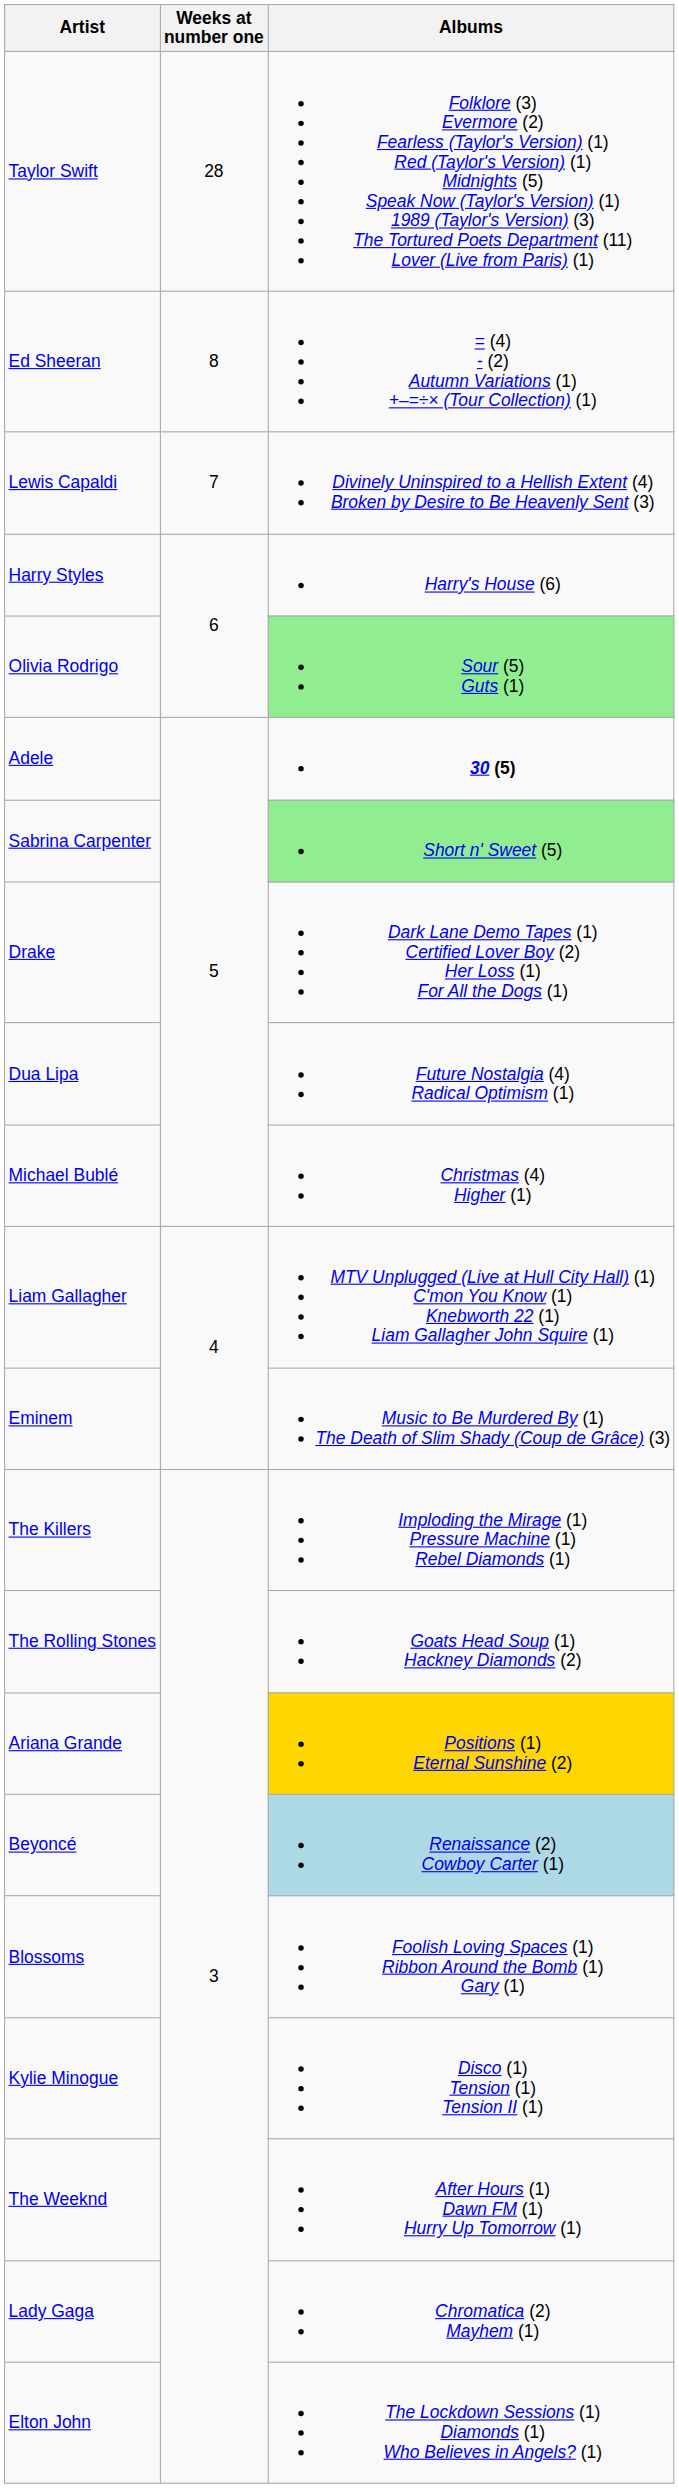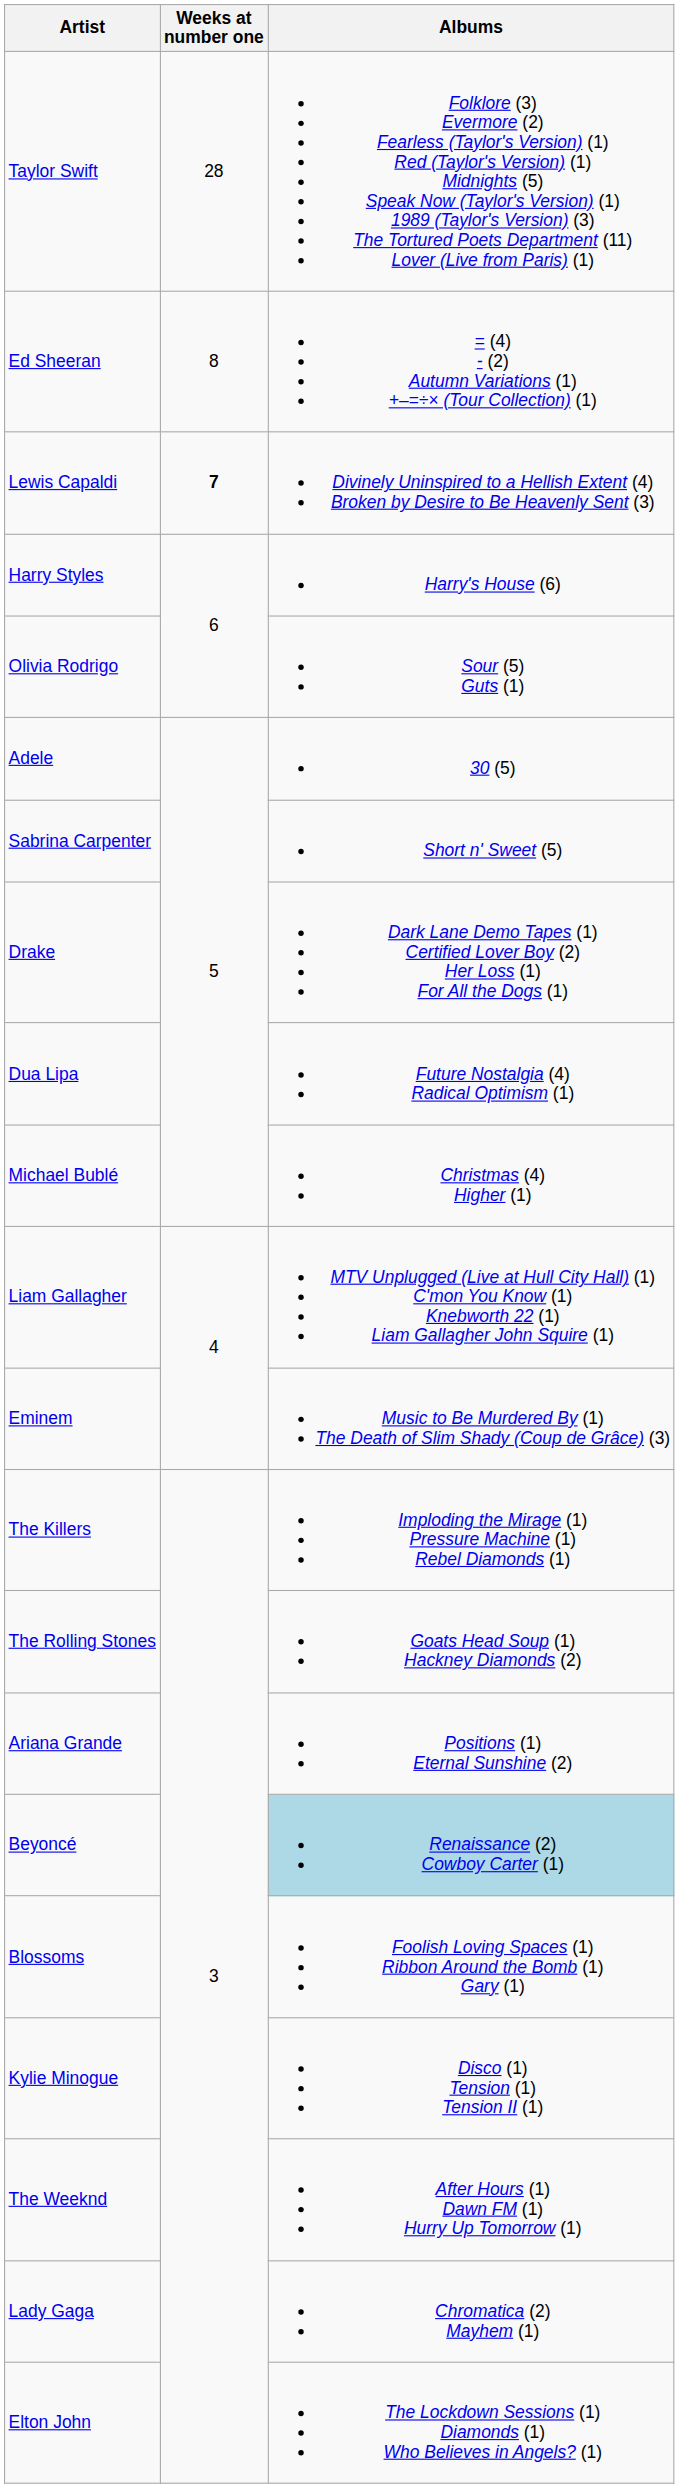(214, 482) normal -> (214, 482) bold
(471, 677) lightgreen background -> (471, 677) no background
(471, 769) bold -> (471, 769) normal
(471, 851) lightgreen background -> (471, 851) no background
(471, 1753) gold background -> (471, 1753) no background
